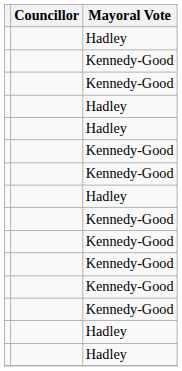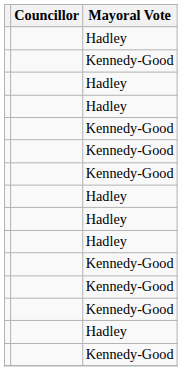(130, 83) Kennedy-Good -> (106, 83) Hadley
(106, 128) Hadley -> (130, 128) Kennedy-Good
(130, 219) Kennedy-Good -> (106, 219) Hadley
(130, 241) Kennedy-Good -> (106, 241) Hadley
(106, 354) Hadley -> (130, 354) Kennedy-Good
